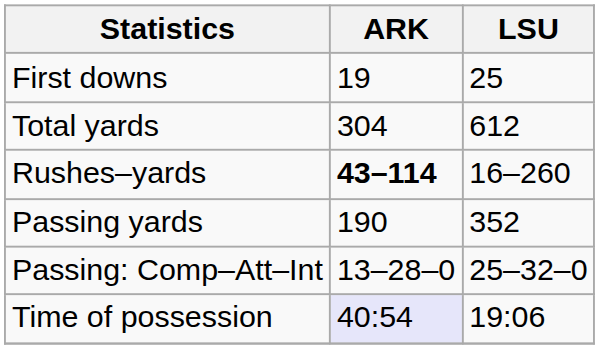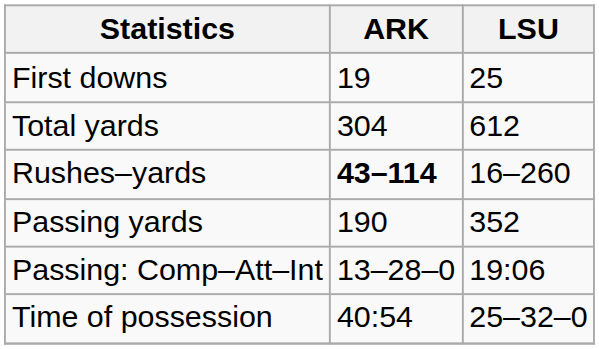(528, 270) 25–32–0 -> (507, 270) 19:06
(375, 318) lavender background -> (375, 318) no background
(507, 318) 19:06 -> (528, 318) 25–32–0
